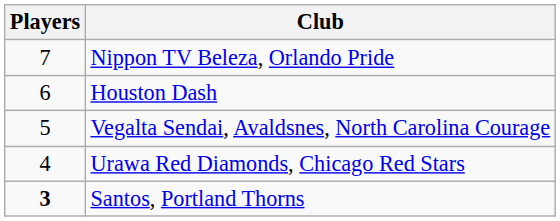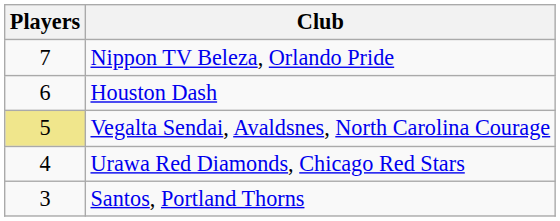(45, 127) no background -> (45, 127) khaki background
(45, 198) bold -> (45, 198) normal
